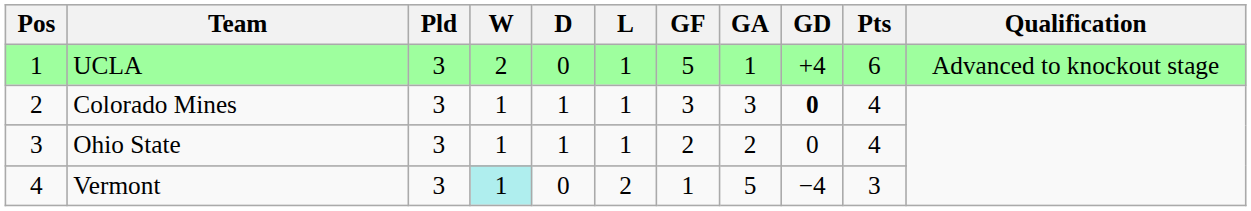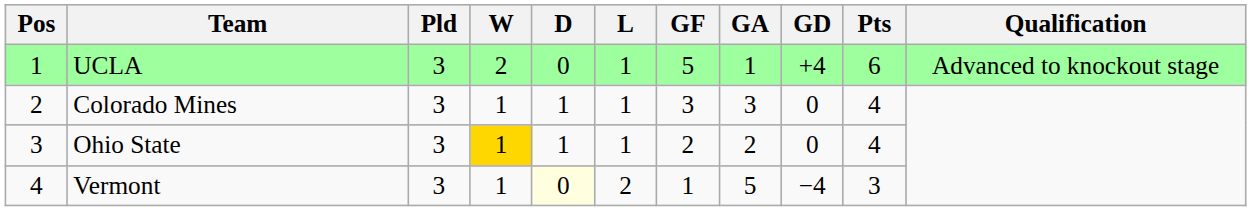(812, 104) bold -> (812, 104) normal
(501, 144) no background -> (501, 144) gold background
(501, 184) paleturquoise background -> (501, 184) no background
(563, 184) no background -> (563, 184) lightyellow background
